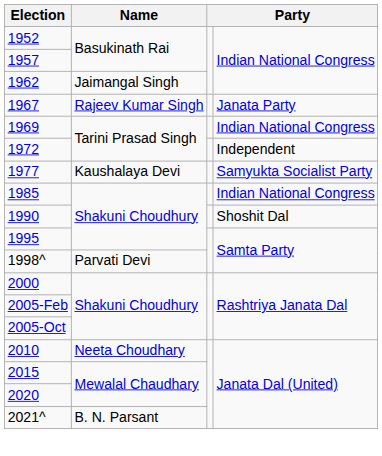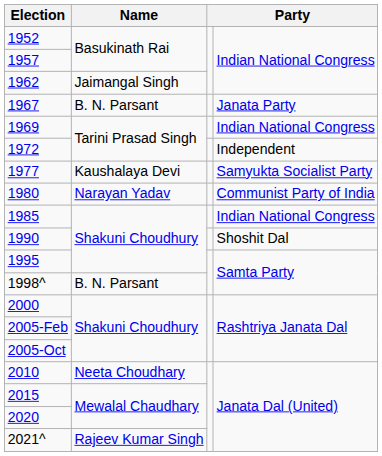(139, 104) Rajeev Kumar Singh -> (116, 104) B. N. Parsant
+ row: (23, 194)
(112, 261) Parvati Devi -> (116, 283) B. N. Parsant
(116, 417) B. N. Parsant -> (139, 439) Rajeev Kumar Singh
